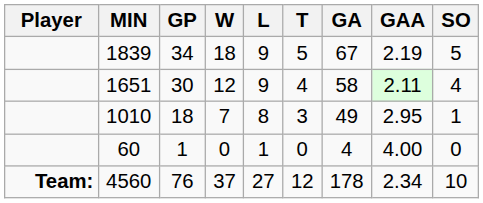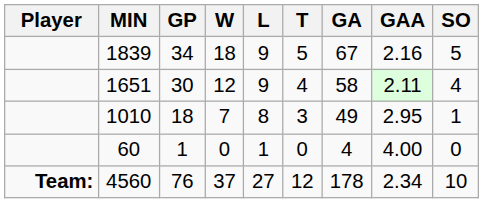(402, 52) 2.19 -> (402, 52) 2.16
